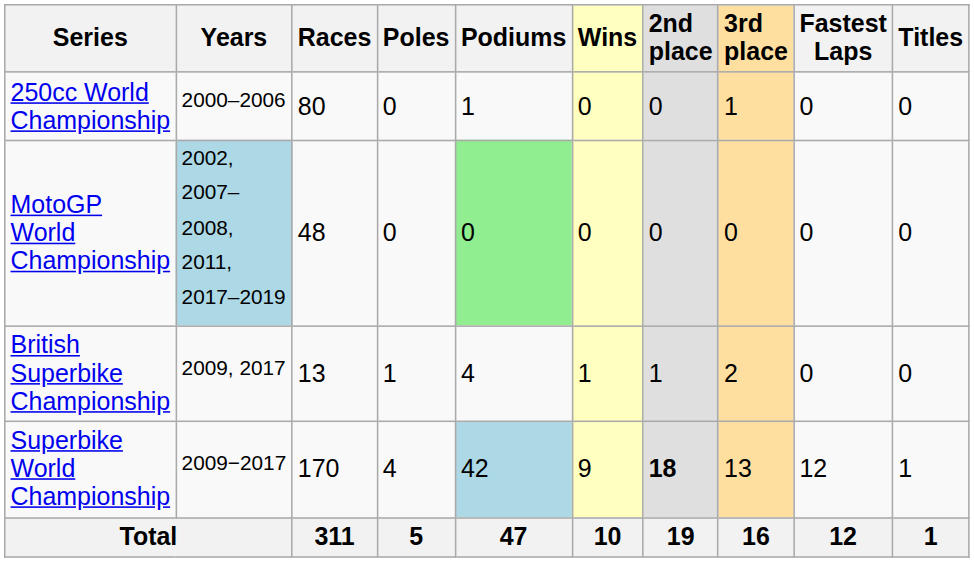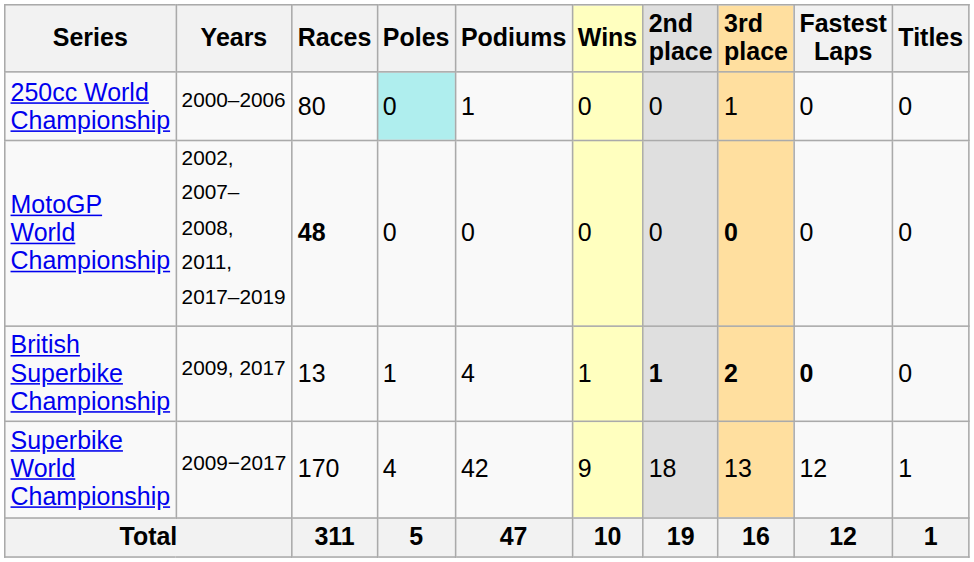(390, 105) no background -> (390, 105) paleturquoise background
(234, 227) lightblue background -> (234, 227) no background
(312, 232) normal -> (312, 232) bold
(468, 232) lightgreen background -> (468, 232) no background
(731, 232) normal -> (731, 232) bold
(656, 373) normal -> (656, 373) bold
(731, 373) normal -> (731, 373) bold
(806, 373) normal -> (806, 373) bold
(475, 469) lightblue background -> (475, 469) no background
(663, 469) bold -> (663, 469) normal
